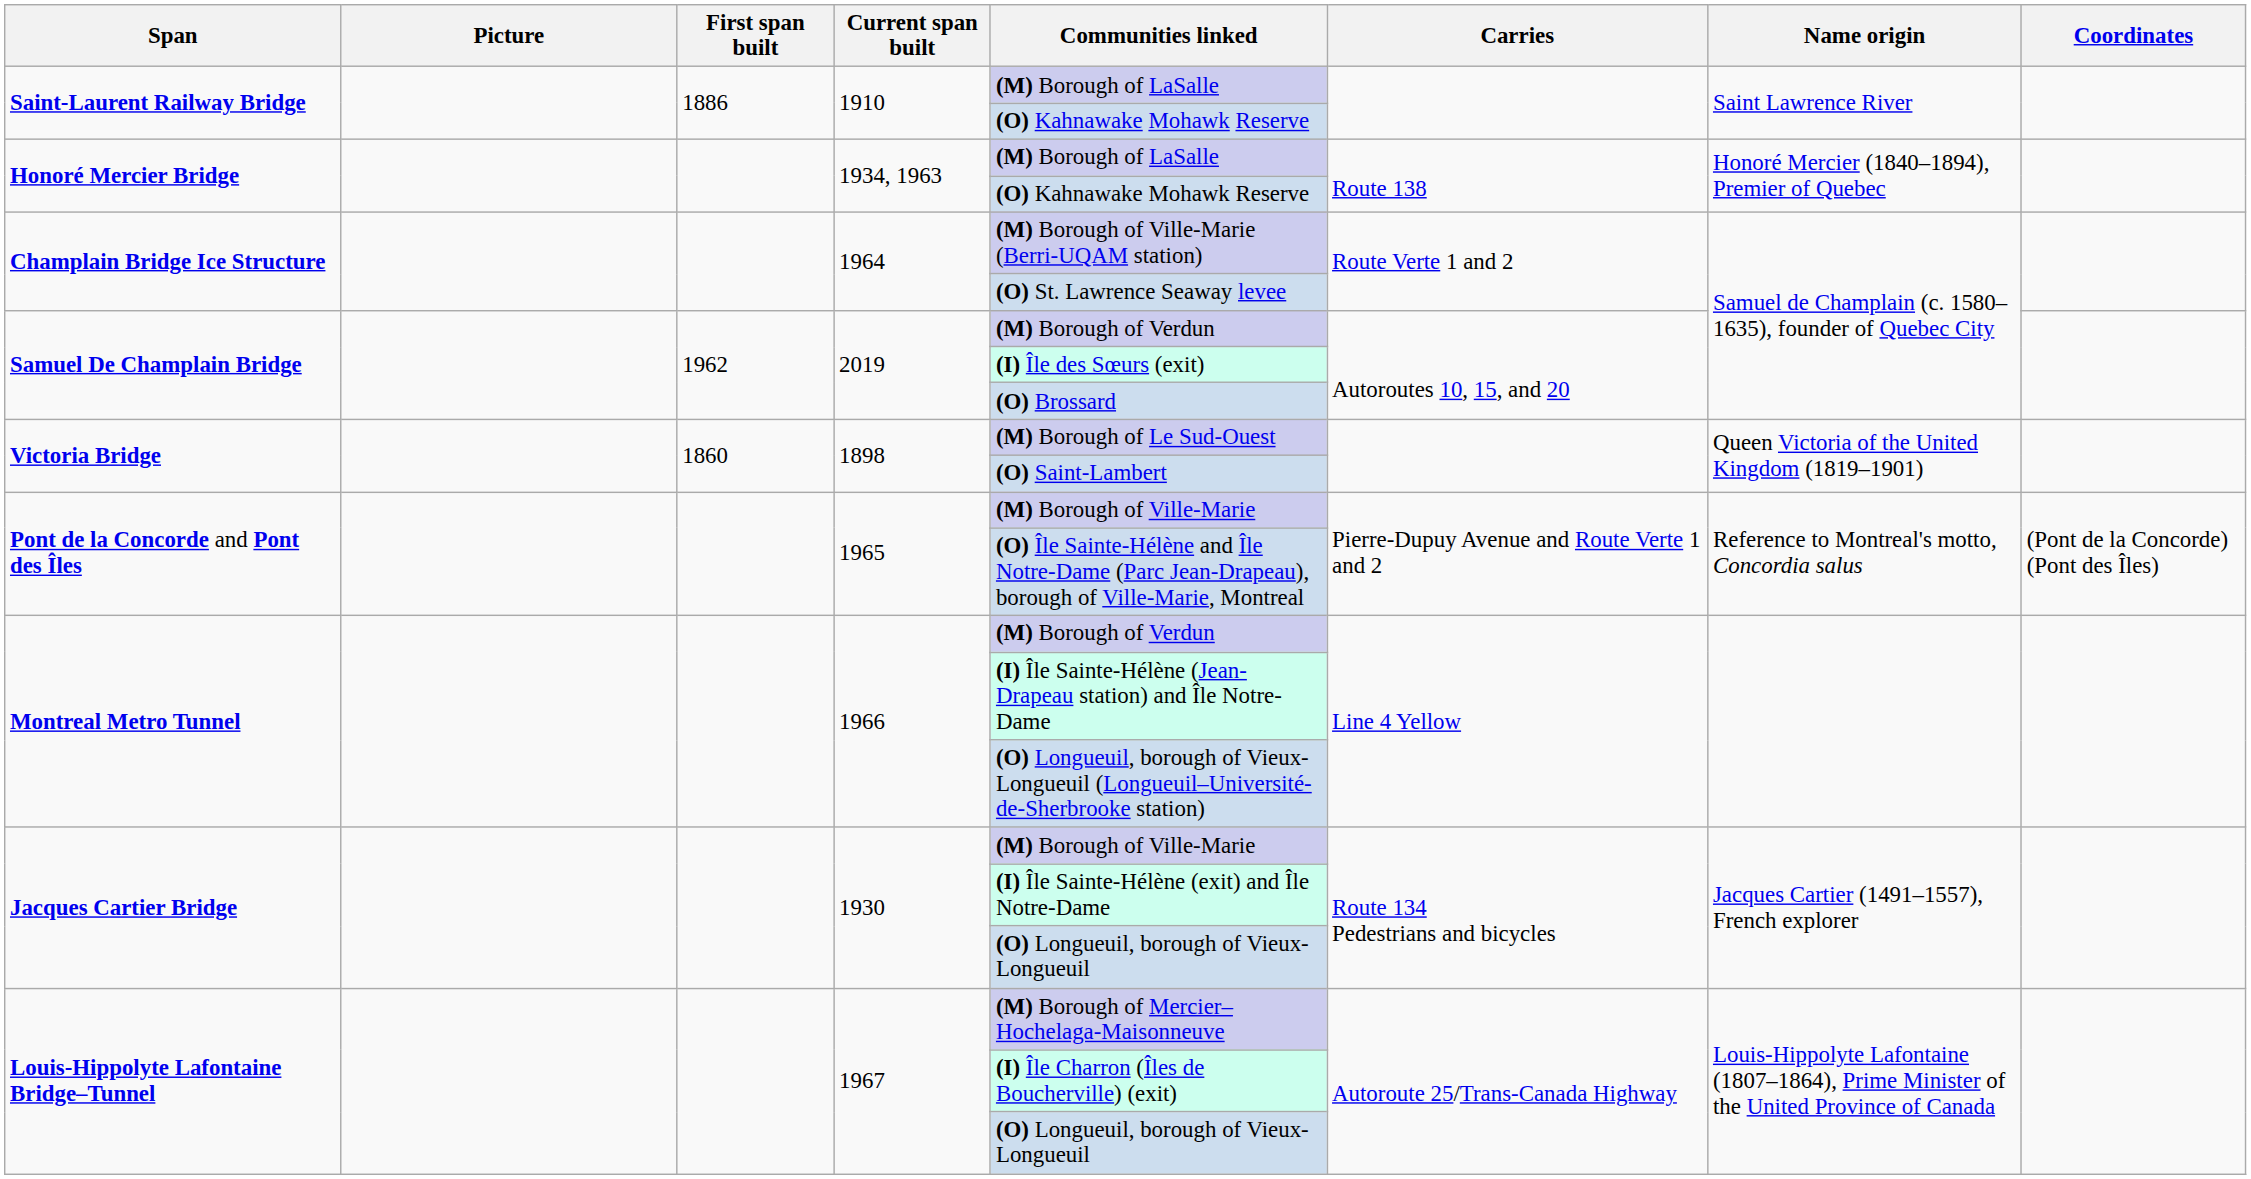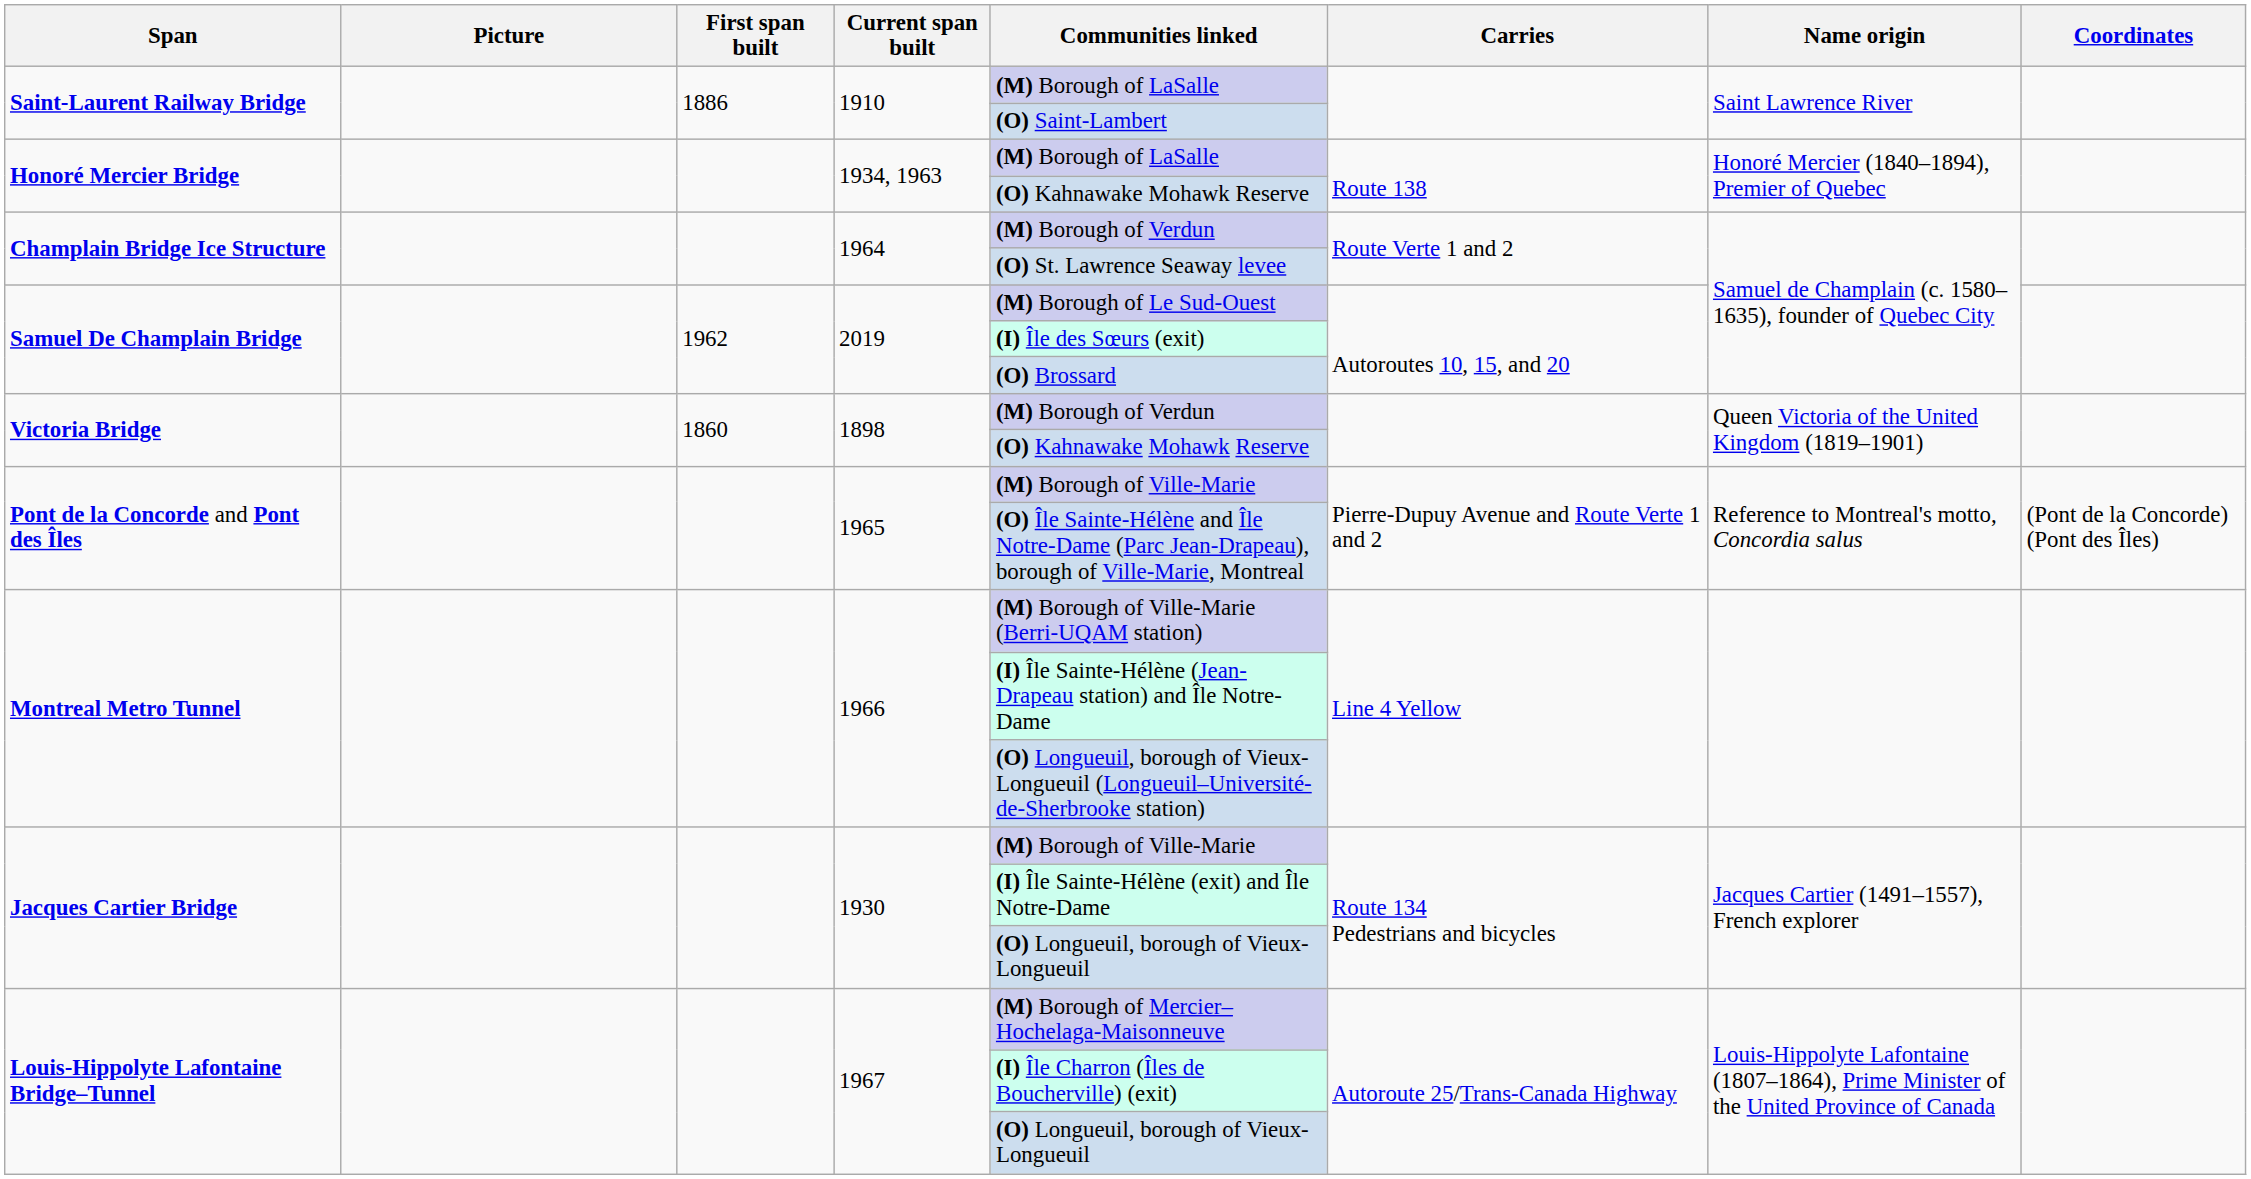(1153, 120) (O) Kahnawake Mohawk Reserve -> (1081, 120) (O) Saint-Lambert
(1126, 242) (M) Borough of Ville-Marie (Berri-UQAM station) -> (1105, 229) (M) Borough of Verdun
(1105, 328) (M) Borough of Verdun -> (1136, 302) (M) Borough of Le Sud-Ouest
(1136, 436) (M) Borough of Le Sud-Ouest -> (1105, 411) (M) Borough of Verdun
(1081, 473) (O) Saint-Lambert -> (1153, 447) (O) Kahnawake Mohawk Reserve
(1105, 633) (M) Borough of Verdun -> (1126, 620) (M) Borough of Ville-Marie (Berri-UQAM station)
